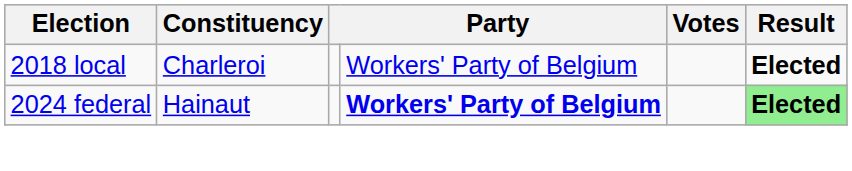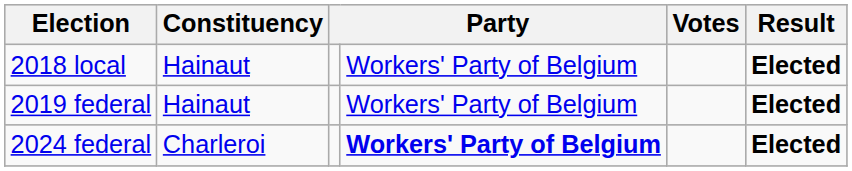(214, 64) Charleroi -> (206, 64) Hainaut
+ row: (81, 104)
(206, 104) Hainaut -> (214, 144) Charleroi
(796, 104) lightgreen background -> (796, 144) no background
